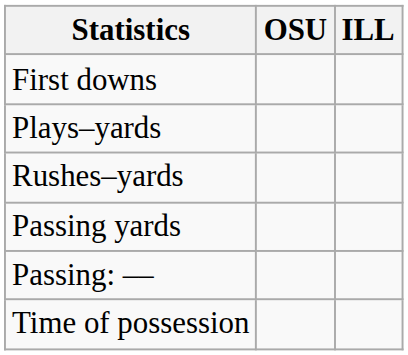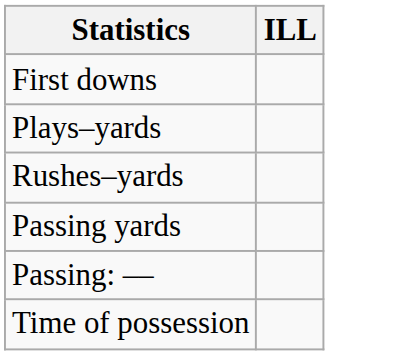- column: (295, 29)
